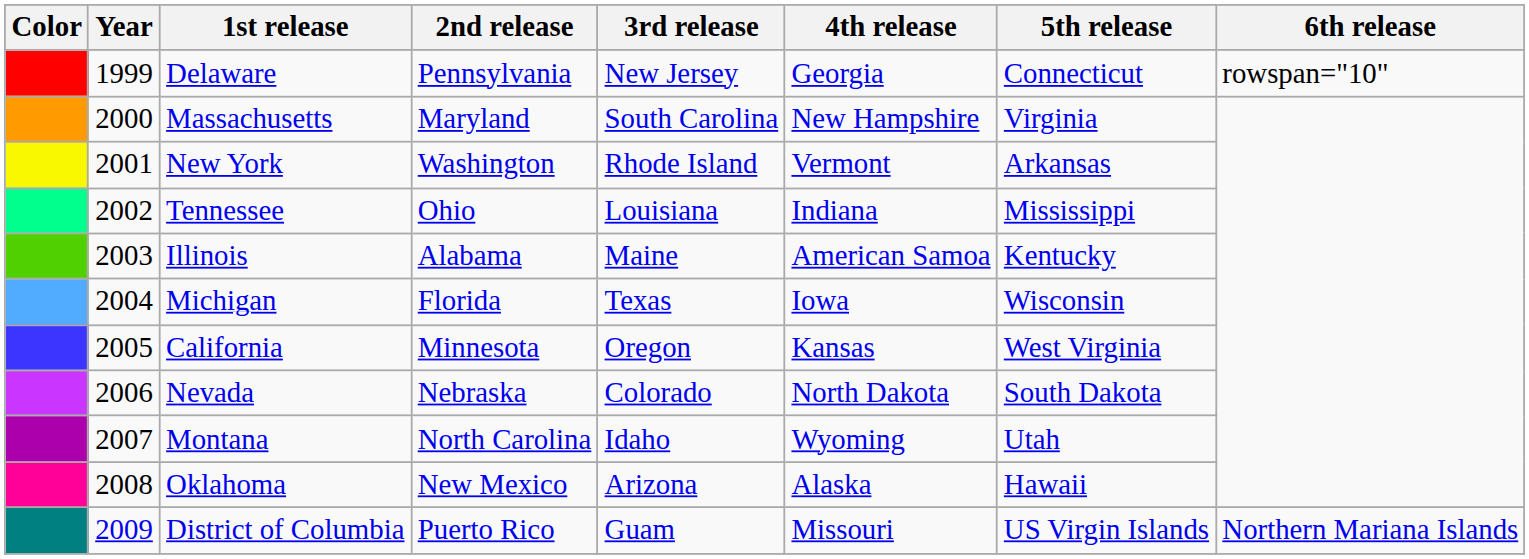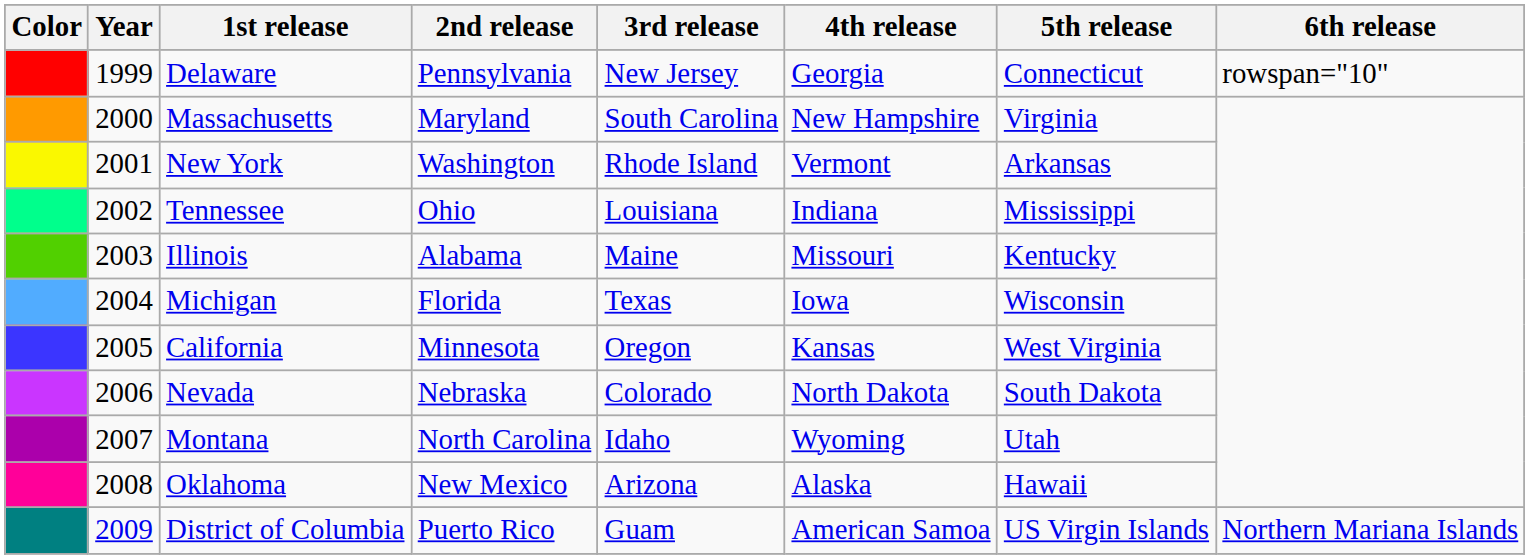(891, 255) American Samoa -> (843, 255) Missouri
(843, 529) Missouri -> (891, 529) American Samoa
